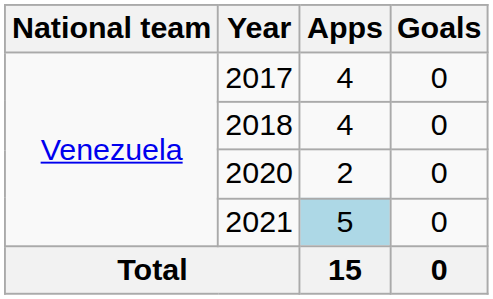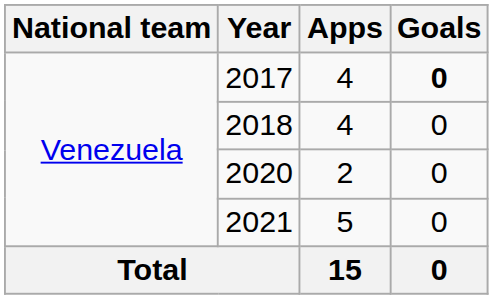(439, 76) normal -> (439, 76) bold
(345, 221) lightblue background -> (345, 221) no background
